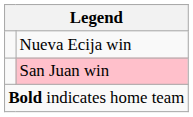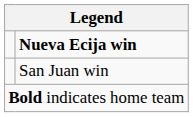(76, 44) normal -> (78, 44) bold
(64, 71) pink background -> (64, 71) no background
